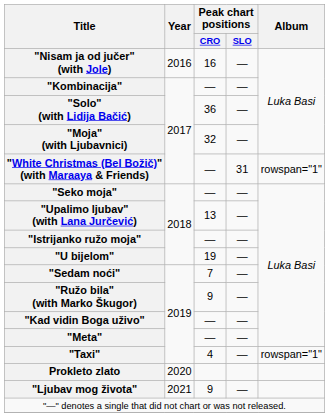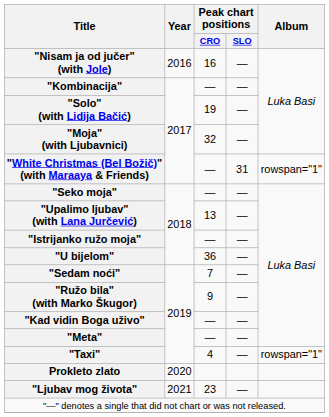(210, 110) 36 -> (210, 110) 19
(210, 256) 19 -> (210, 256) 36
(210, 389) 9 -> (210, 389) 23
